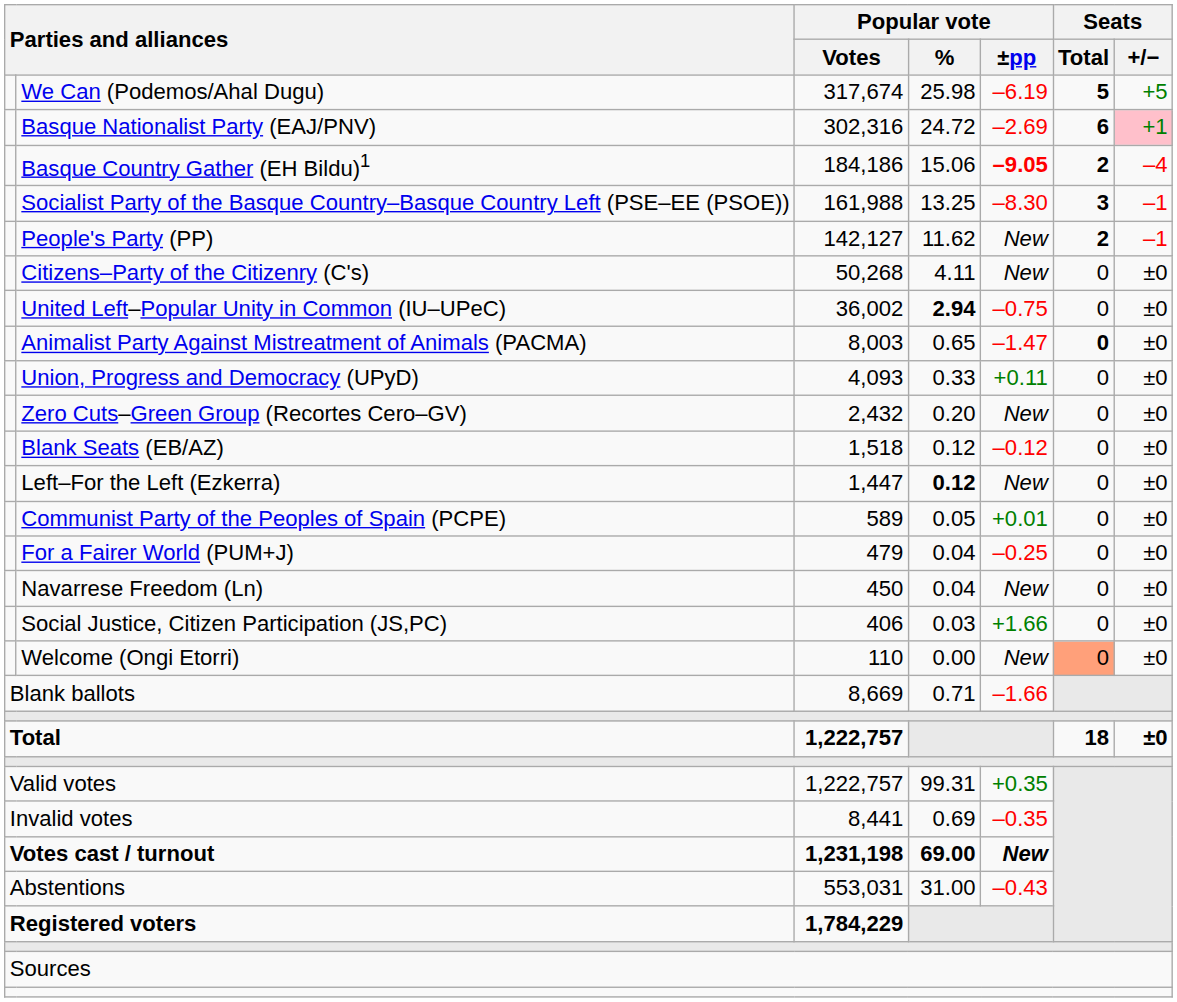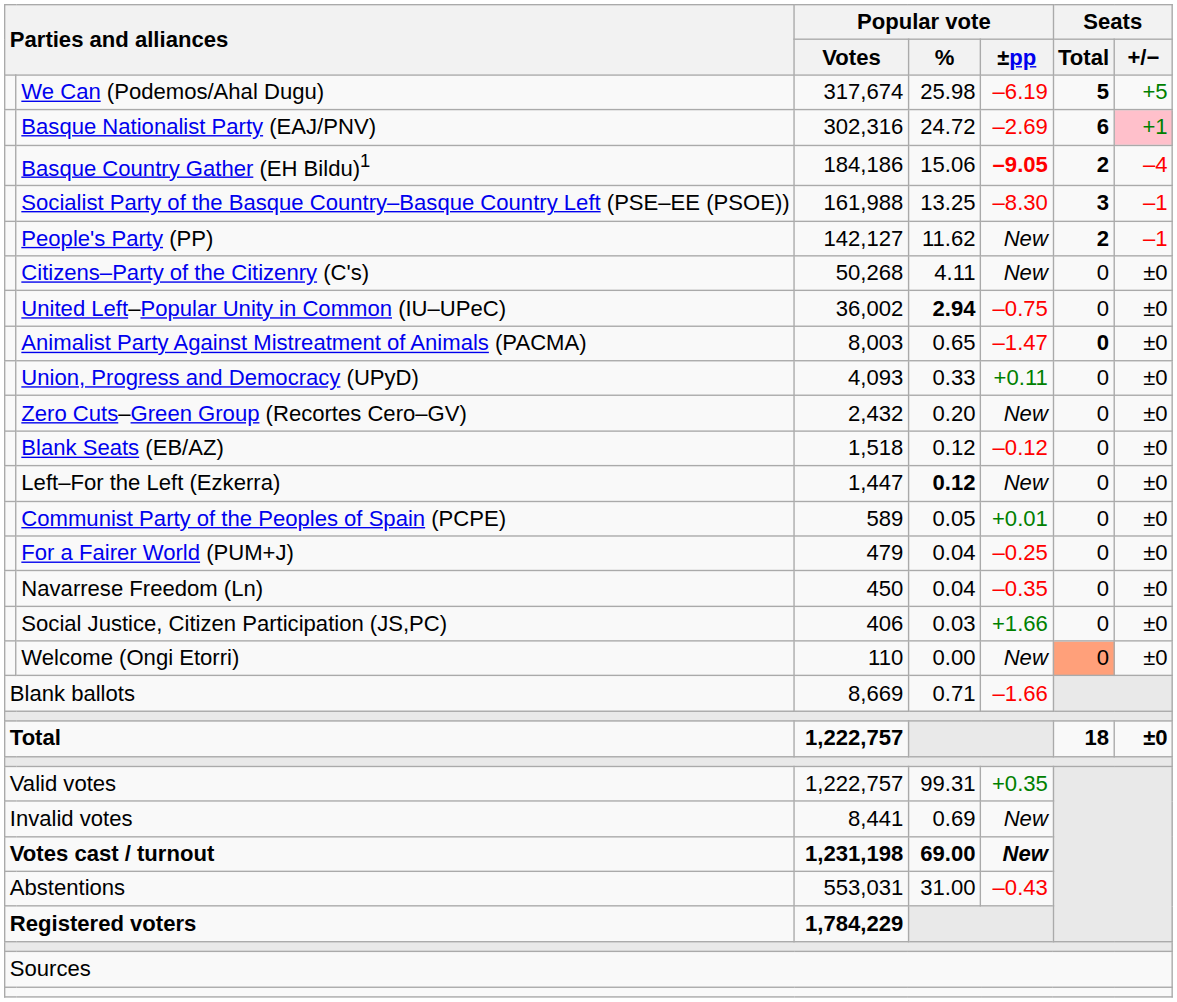(1026, 588) New -> (1020, 588) –0.35
(1020, 818) –0.35 -> (1026, 818) New
